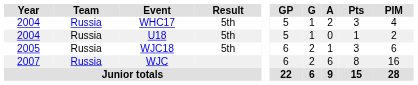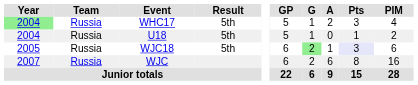(28, 23) no background -> (28, 23) lightgreen background
(312, 48) no background -> (312, 48) lightgreen background
(356, 48) no background -> (356, 48) lavender background
